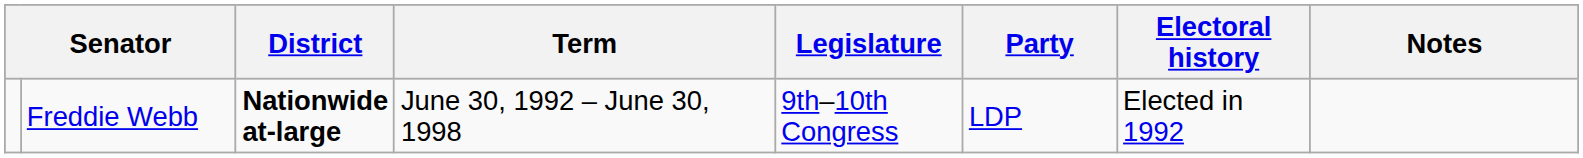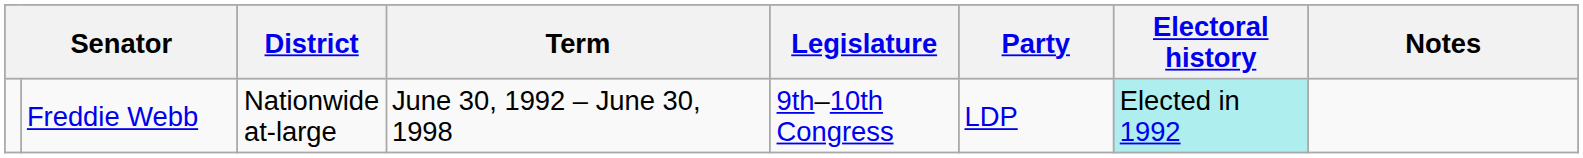(315, 116) bold -> (312, 116) normal
(1183, 116) no background -> (1180, 116) paleturquoise background
